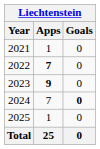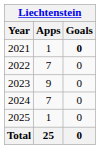(79, 48) normal -> (79, 48) bold
(48, 65) bold -> (48, 65) normal
(48, 83) bold -> (48, 83) normal
(79, 100) bold -> (79, 100) normal
